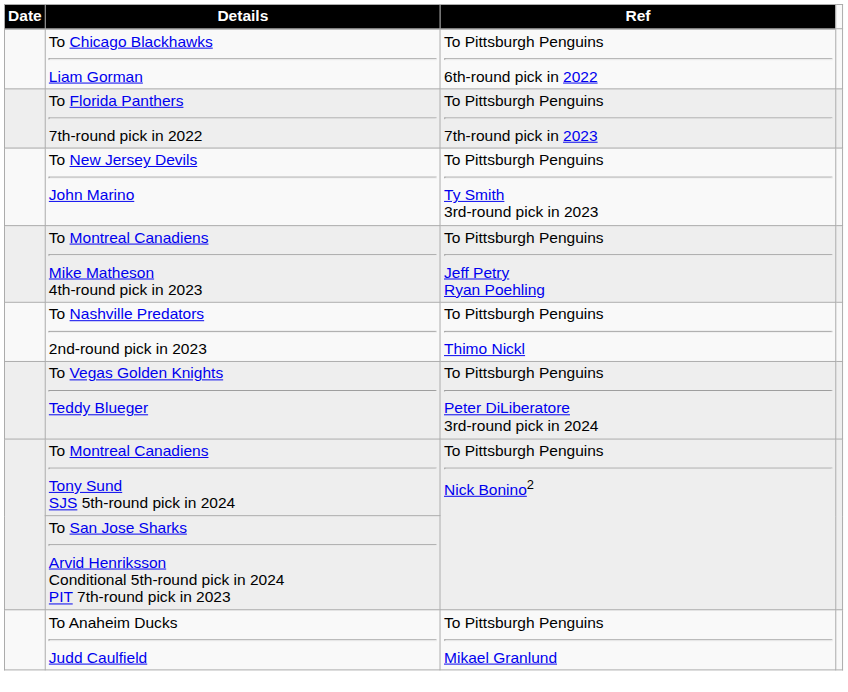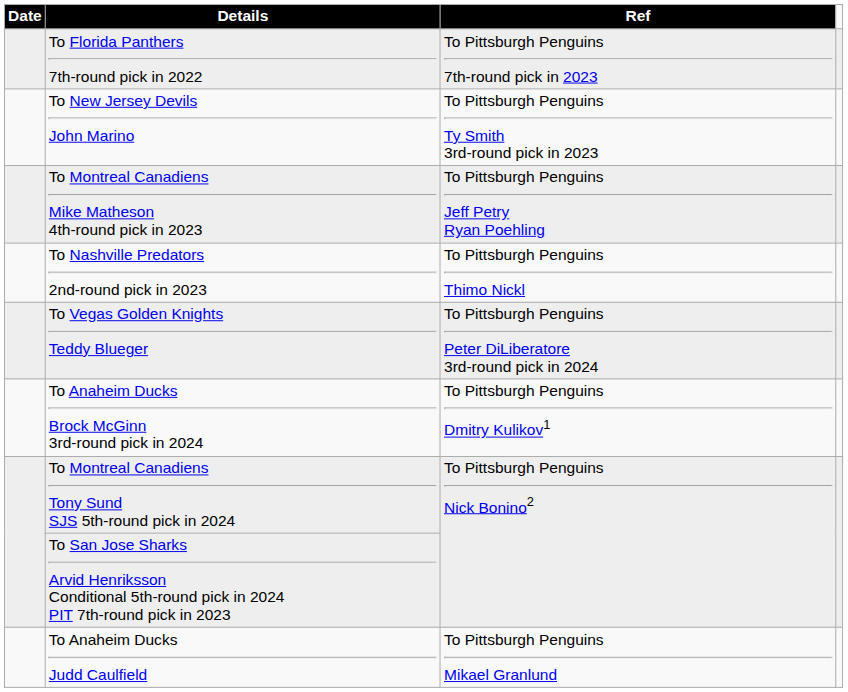- row: (243, 58)
+ row: (243, 417)
